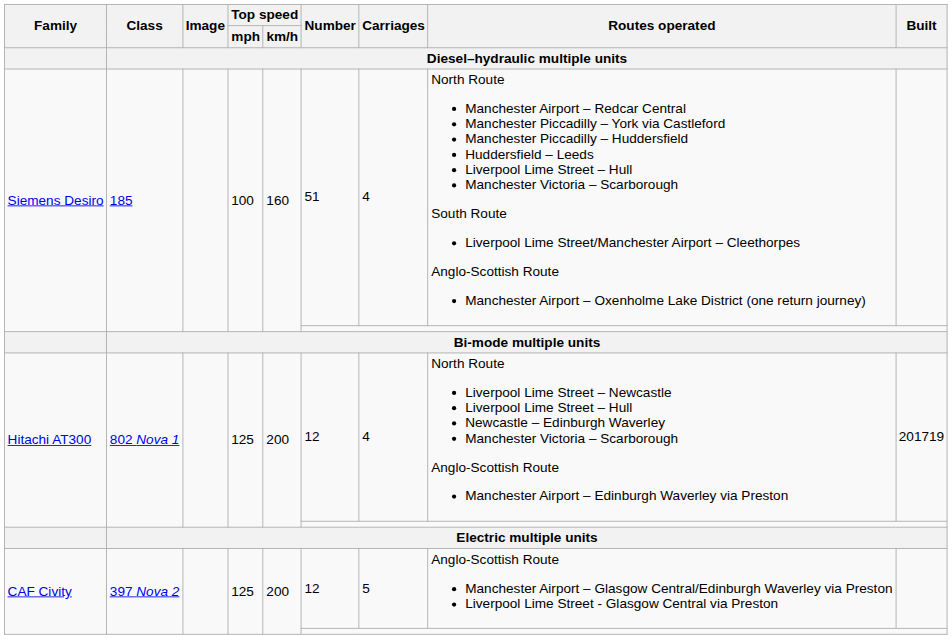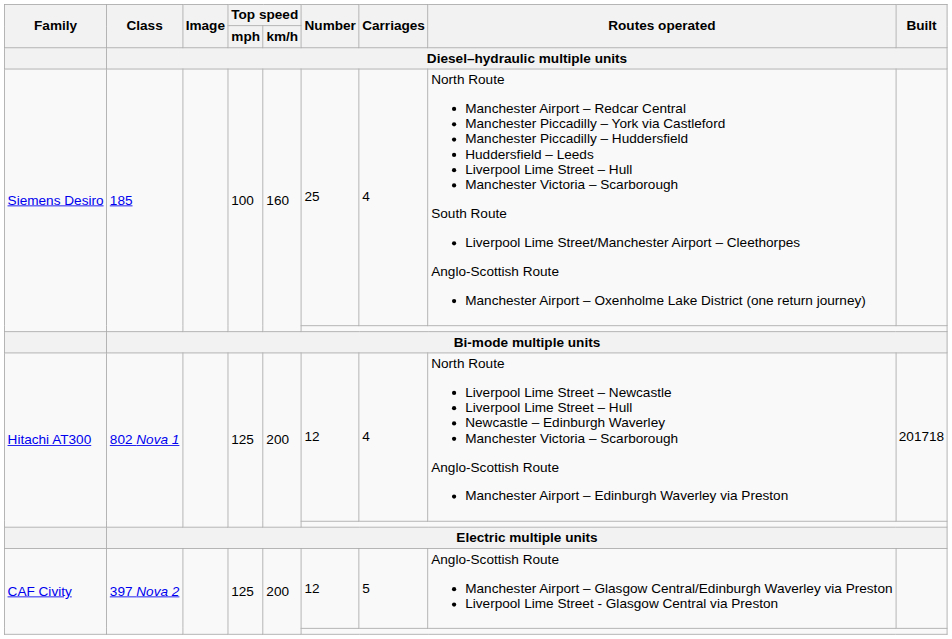(312, 197) 51 -> (312, 197) 25
(921, 437) 201719 -> (921, 437) 201718
